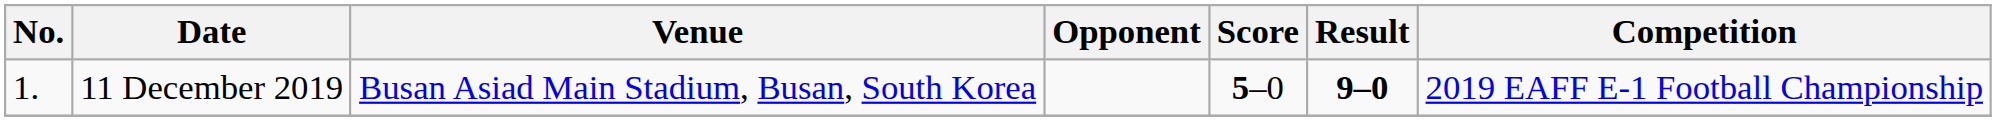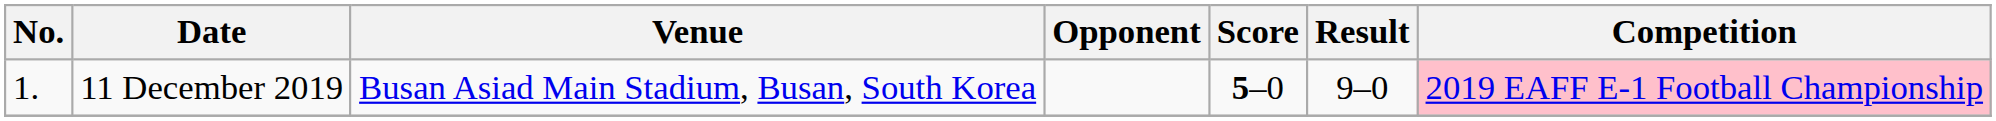(1362, 87) bold -> (1362, 87) normal
(1704, 87) no background -> (1704, 87) pink background
